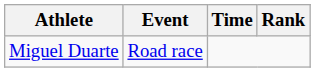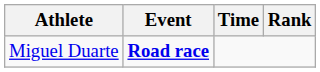(165, 51) normal -> (168, 51) bold
